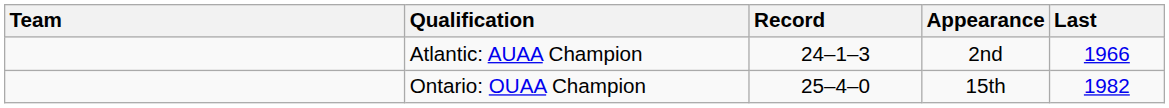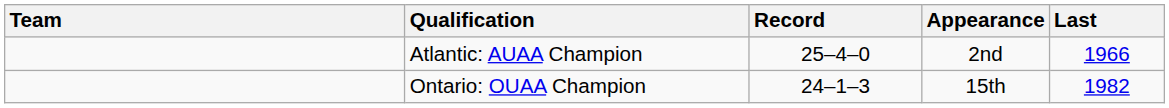(835, 53) 24–1–3 -> (835, 53) 25–4–0
(835, 86) 25–4–0 -> (835, 86) 24–1–3
